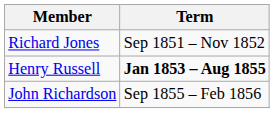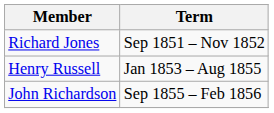(195, 68) bold -> (193, 68) normal
